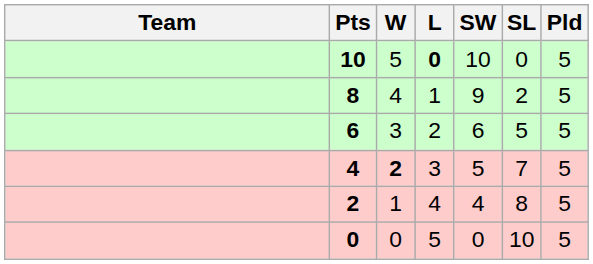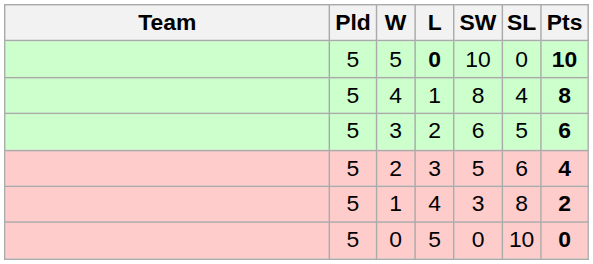columns swapped: (565, 22) <-> (353, 22)
(478, 95) 9 -> (478, 95) 8
(522, 95) 2 -> (522, 95) 4
(396, 167) bold -> (396, 167) normal
(522, 167) 7 -> (522, 167) 6
(478, 204) 4 -> (478, 204) 3
